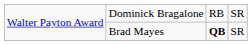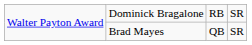(217, 31) bold -> (217, 31) normal
